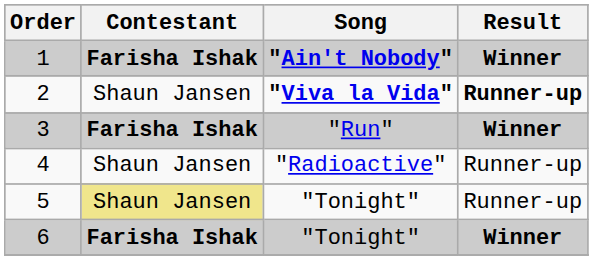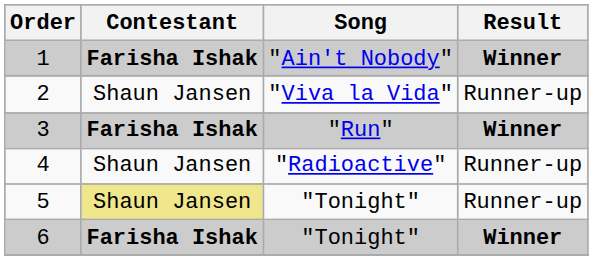(361, 59) bold -> (361, 59) normal
(361, 94) bold -> (361, 94) normal
(523, 94) bold -> (523, 94) normal
